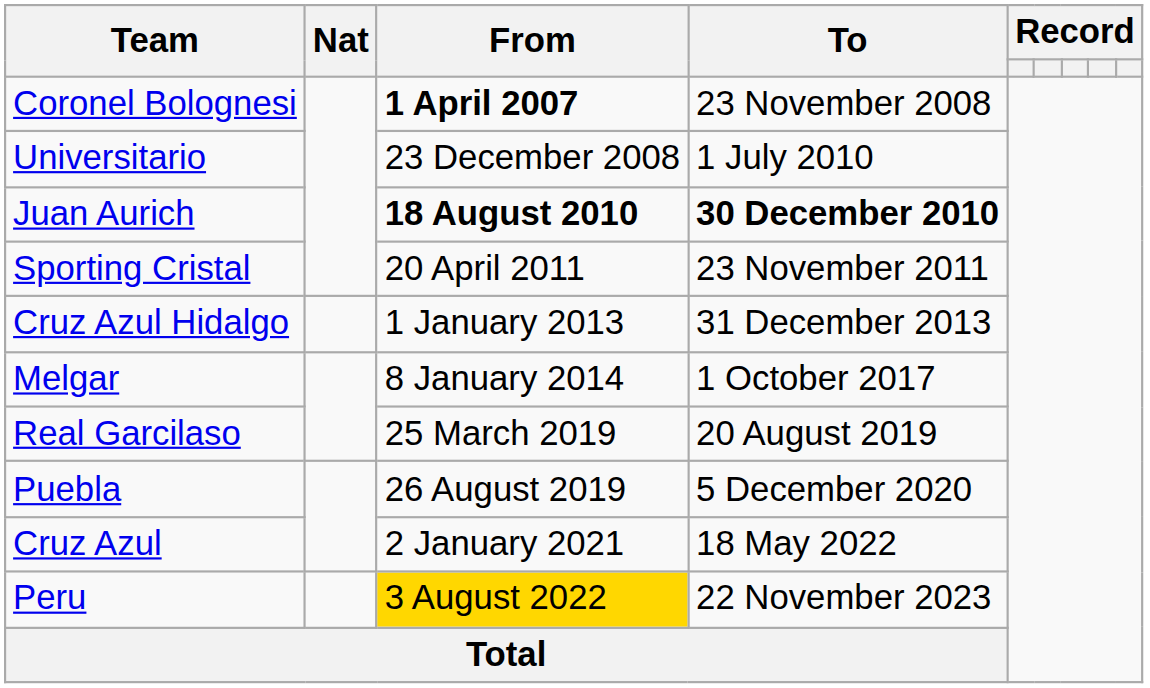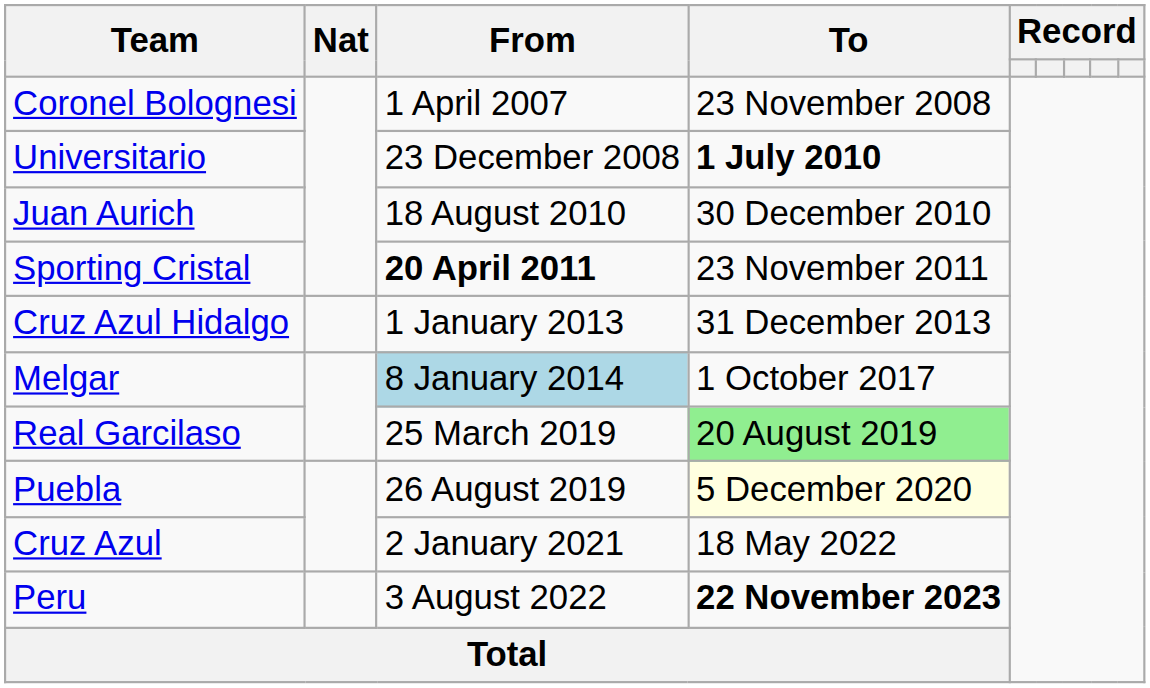(482, 103) bold -> (476, 103) normal
(785, 158) normal -> (789, 158) bold
(511, 213) bold -> (505, 213) normal
(848, 213) bold -> (844, 213) normal
(485, 268) normal -> (490, 268) bold
(504, 378) no background -> (504, 378) lightblue background
(817, 433) no background -> (817, 433) lightgreen background
(834, 488) no background -> (834, 488) lightyellow background
(496, 598) gold background -> (496, 598) no background
(844, 598) normal -> (849, 598) bold
